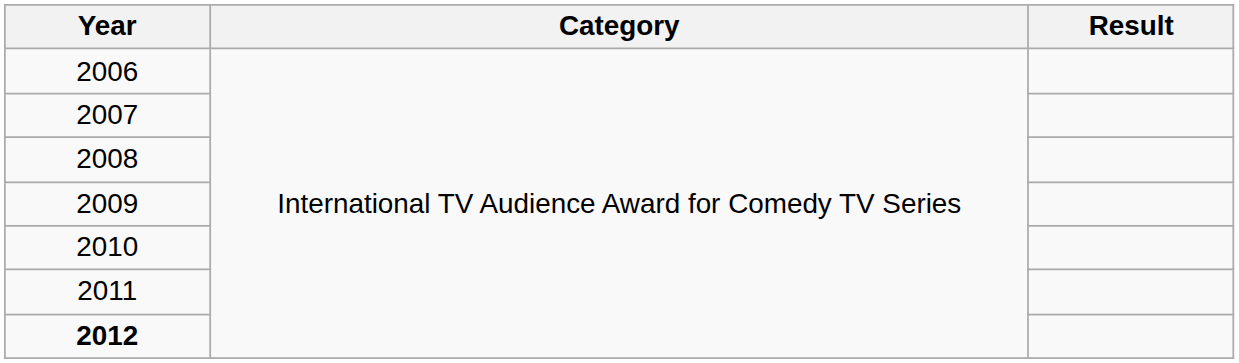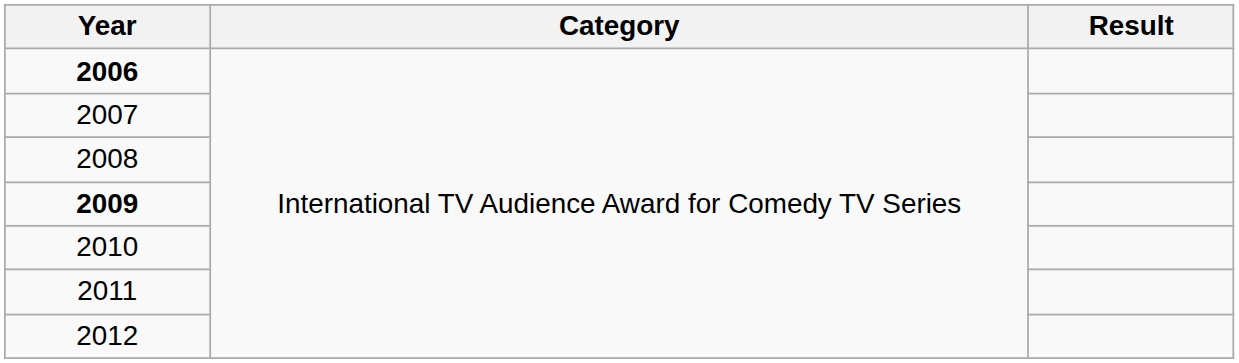(107, 70) normal -> (107, 70) bold
(107, 203) normal -> (107, 203) bold
(107, 335) bold -> (107, 335) normal
